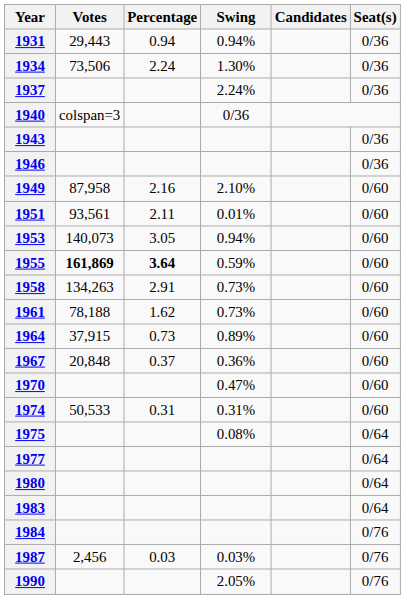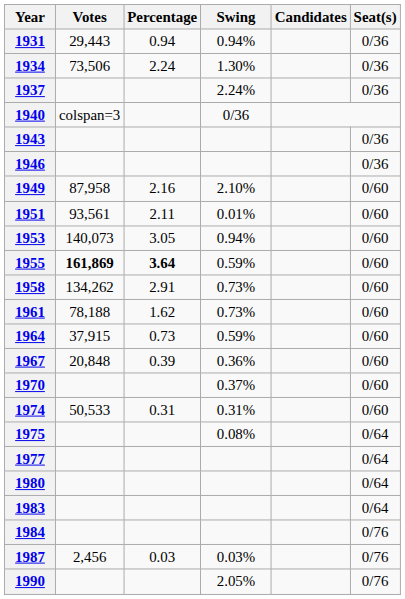(90, 287) 134,263 -> (90, 287) 134,262
(236, 336) 0.89% -> (236, 336) 0.59%
(162, 360) 0.37 -> (162, 360) 0.39
(236, 385) 0.47% -> (236, 385) 0.37%
